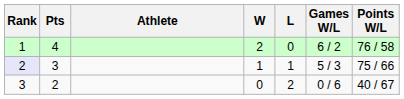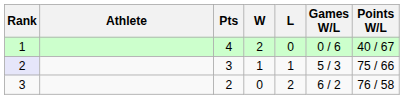columns swapped: (157, 21) <-> (55, 21)
(329, 47) 6 / 2 -> (329, 47) 0 / 6
(376, 47) 76 / 58 -> (376, 47) 40 / 67
(329, 85) 0 / 6 -> (329, 85) 6 / 2
(376, 85) 40 / 67 -> (376, 85) 76 / 58
